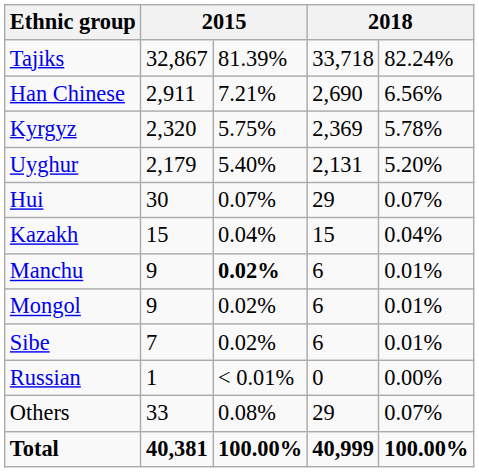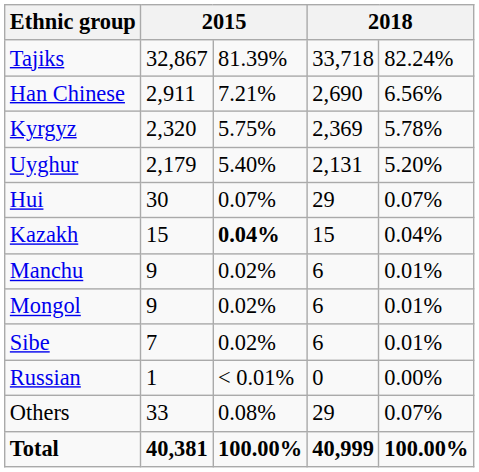(247, 235) normal -> (249, 235) bold
(249, 270) bold -> (247, 270) normal
